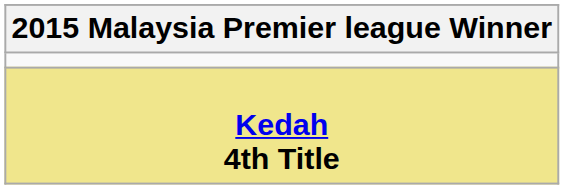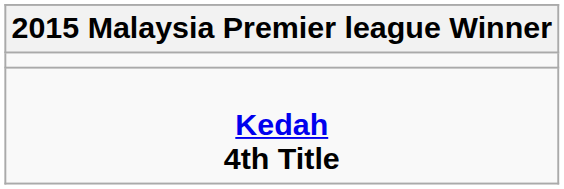(282, 142) khaki background -> (282, 142) no background
